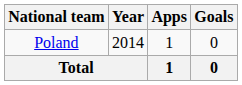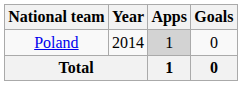(169, 42) no background -> (169, 42) lightgrey background
